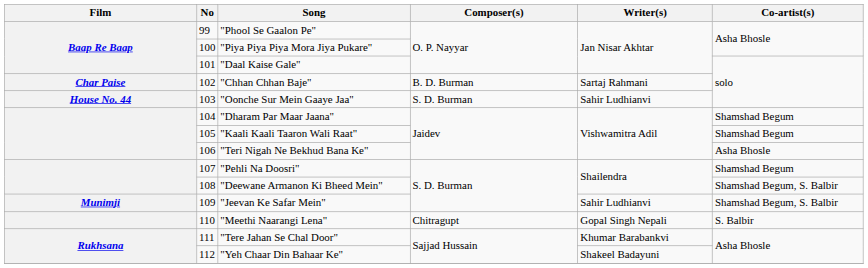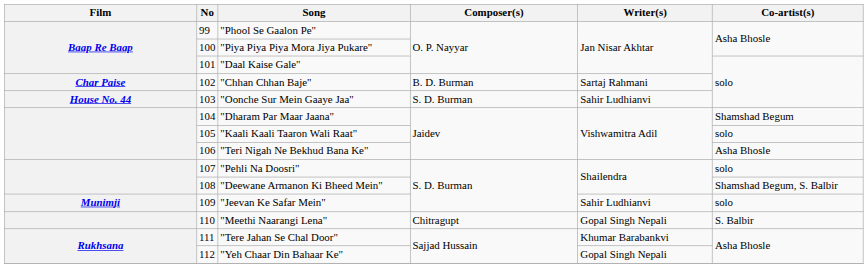(754, 133) Shamshad Begum -> (724, 133) solo
(754, 168) Shamshad Begum -> (724, 168) solo
(776, 202) Shamshad Begum, S. Balbir -> (724, 202) solo
(620, 254) Shakeel Badayuni -> (624, 254) Gopal Singh Nepali
